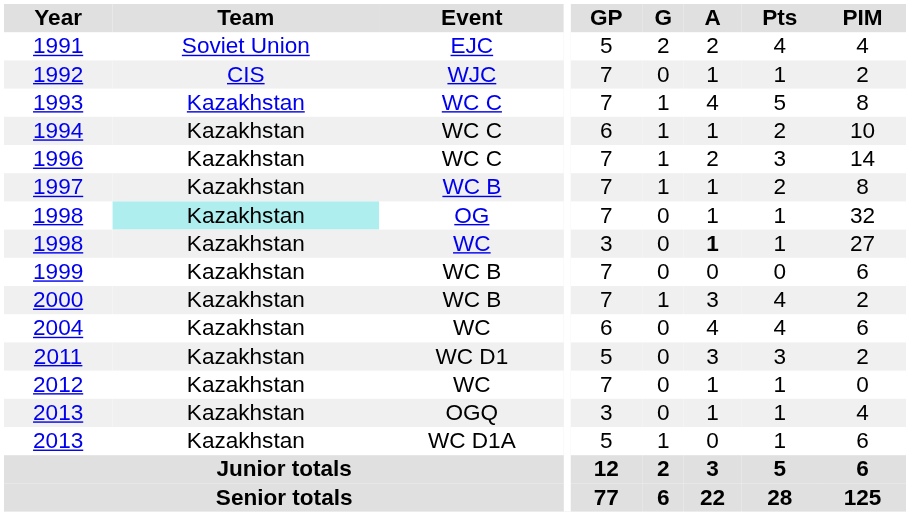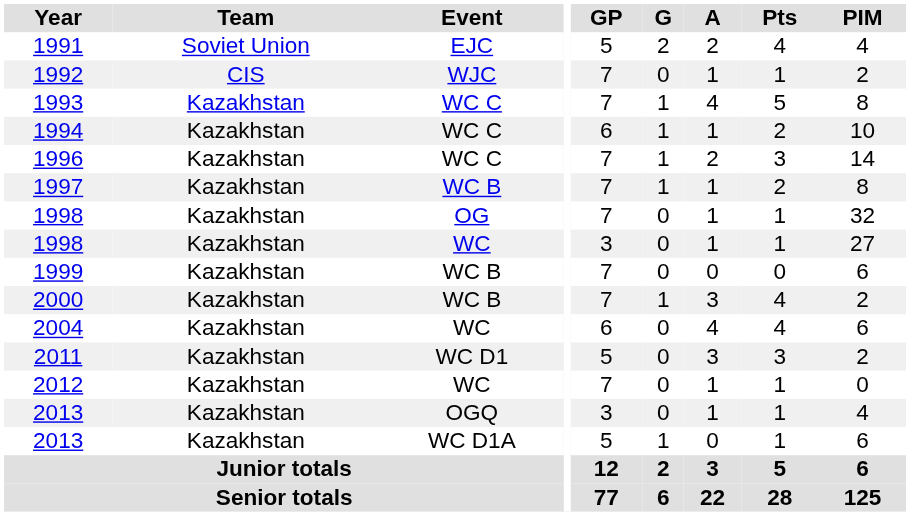(246, 215) paleturquoise background -> (246, 215) no background
(713, 243) bold -> (713, 243) normal
